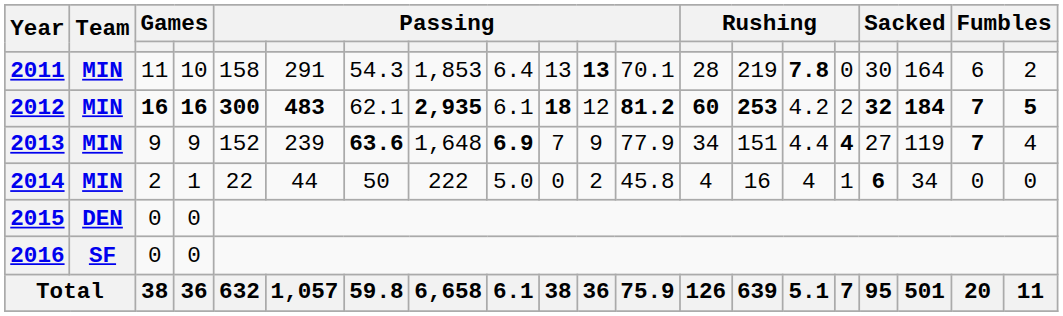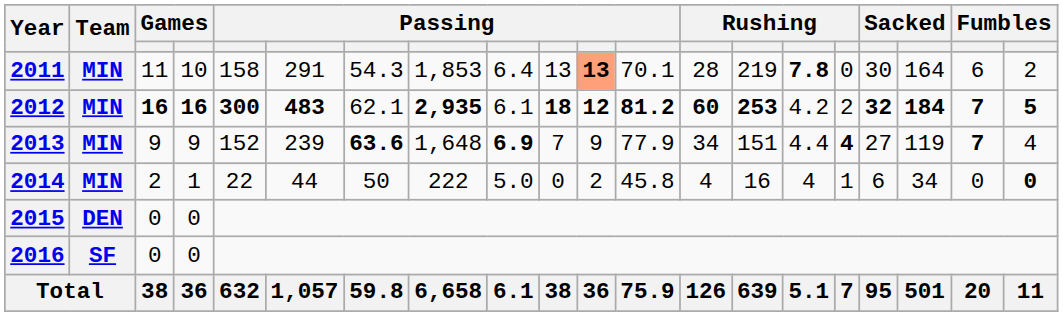(596, 71) no background -> (596, 71) lightsalmon background
(596, 108) normal -> (596, 108) bold
(878, 182) bold -> (878, 182) normal
(1030, 182) normal -> (1030, 182) bold
